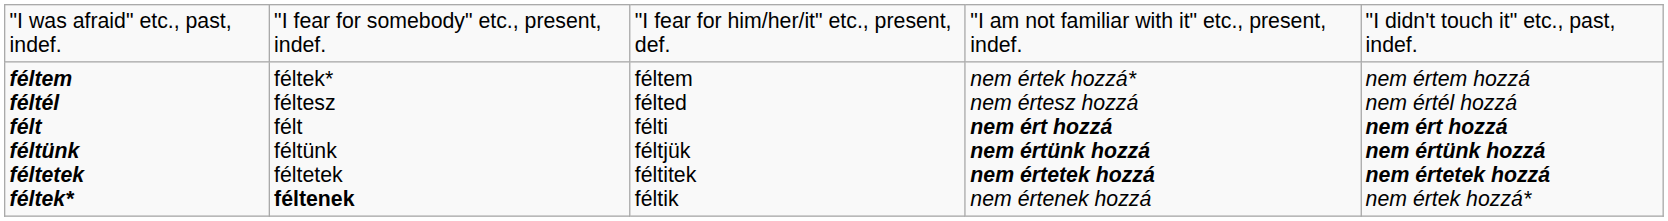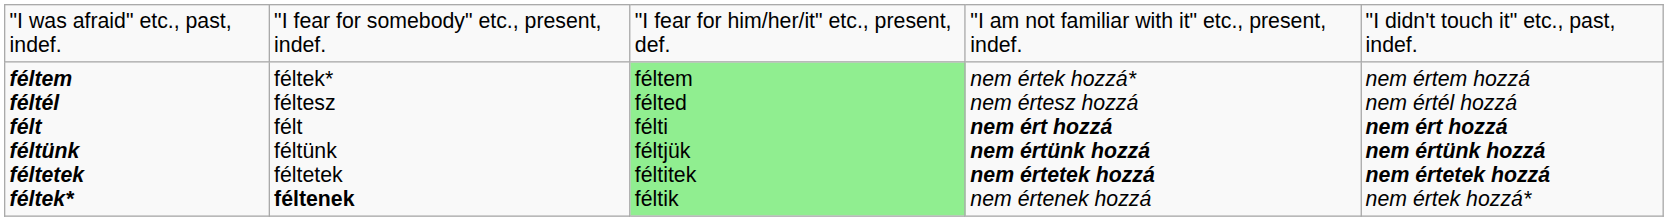(666, 138) no background -> (666, 138) lightgreen background
